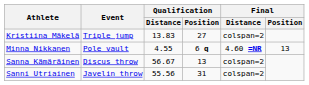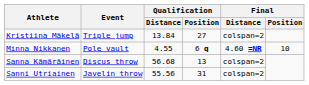(163, 35) 13.83 -> (163, 35) 13.84
(285, 48) 13 -> (285, 48) 10
(163, 61) 56.67 -> (163, 61) 56.68
